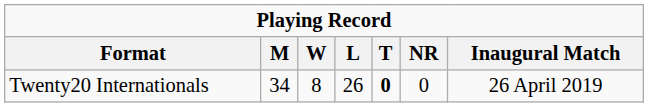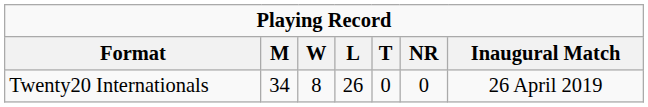(386, 85) bold -> (386, 85) normal
